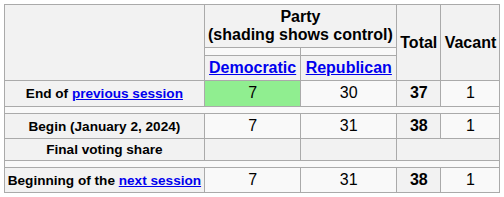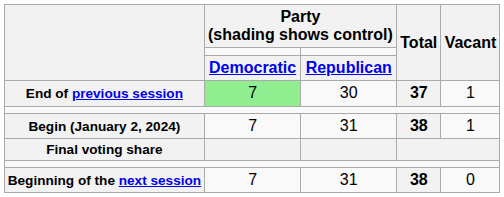(470, 180) 1 -> (470, 180) 0
